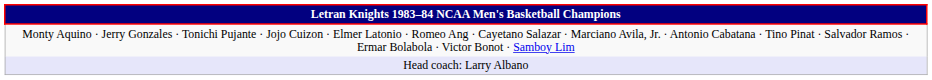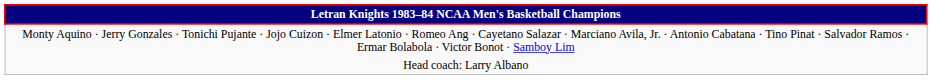(466, 65) lavender background -> (466, 65) no background
